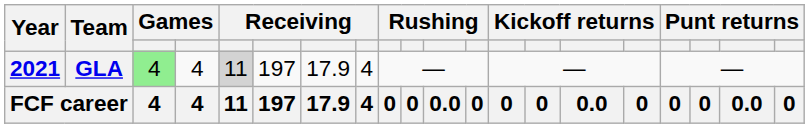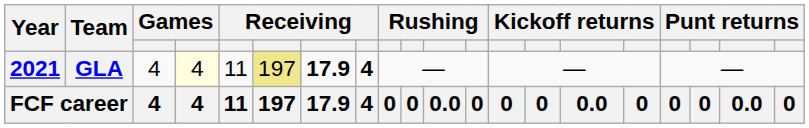(154, 68) lightgreen background -> (154, 68) no background
(197, 68) no background -> (197, 68) lightyellow background
(236, 68) lightgrey background -> (236, 68) no background
(277, 68) no background -> (277, 68) khaki background
(328, 68) normal -> (328, 68) bold
(367, 68) normal -> (367, 68) bold
